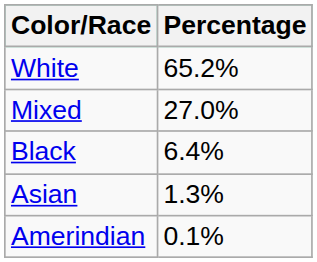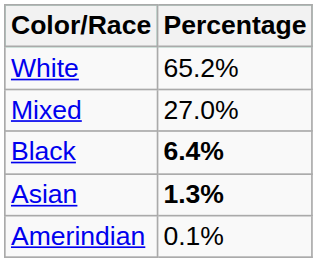(194, 151) normal -> (194, 151) bold
(194, 194) normal -> (194, 194) bold
